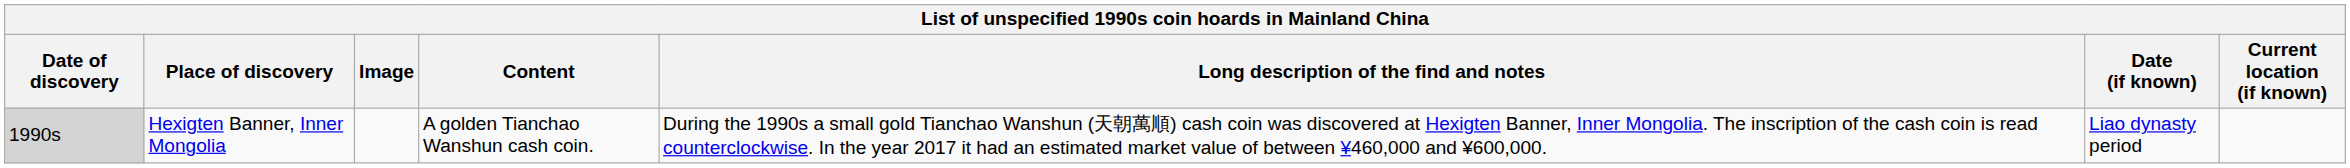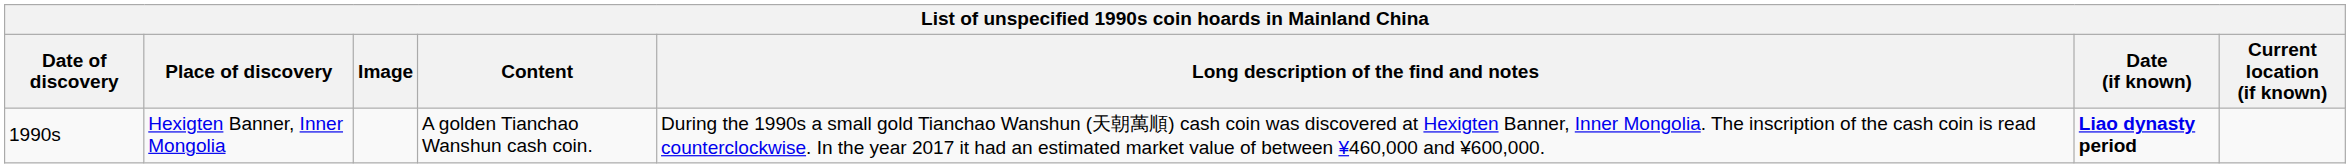(35, 135) lightgrey background -> (35, 135) no background
(2143, 135) normal -> (2137, 135) bold
